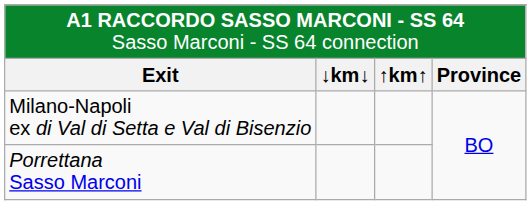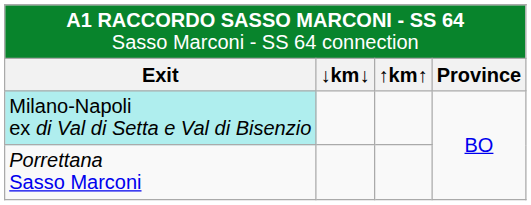(160, 117) no background -> (160, 117) paleturquoise background
